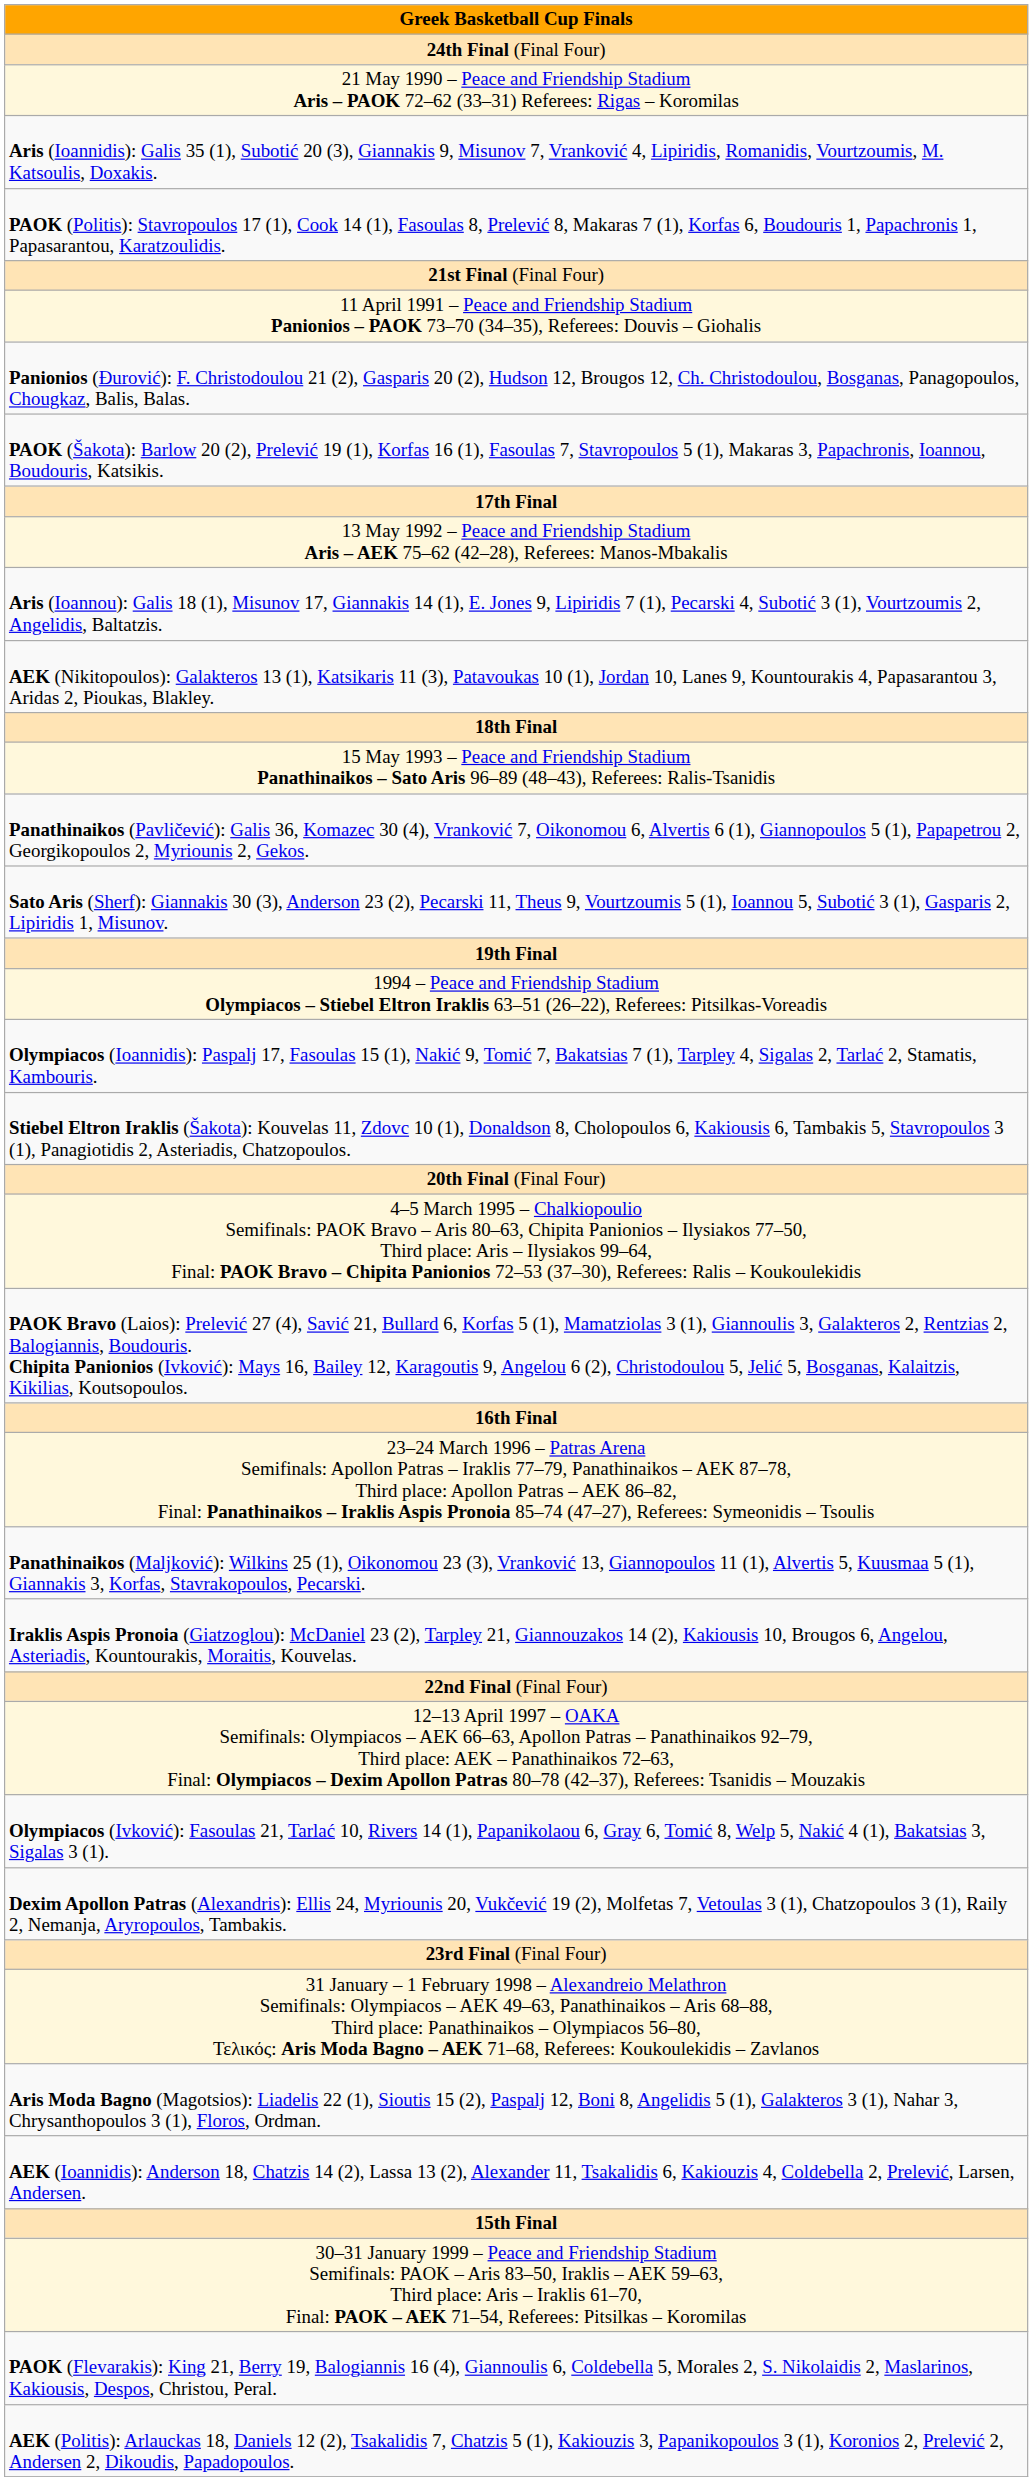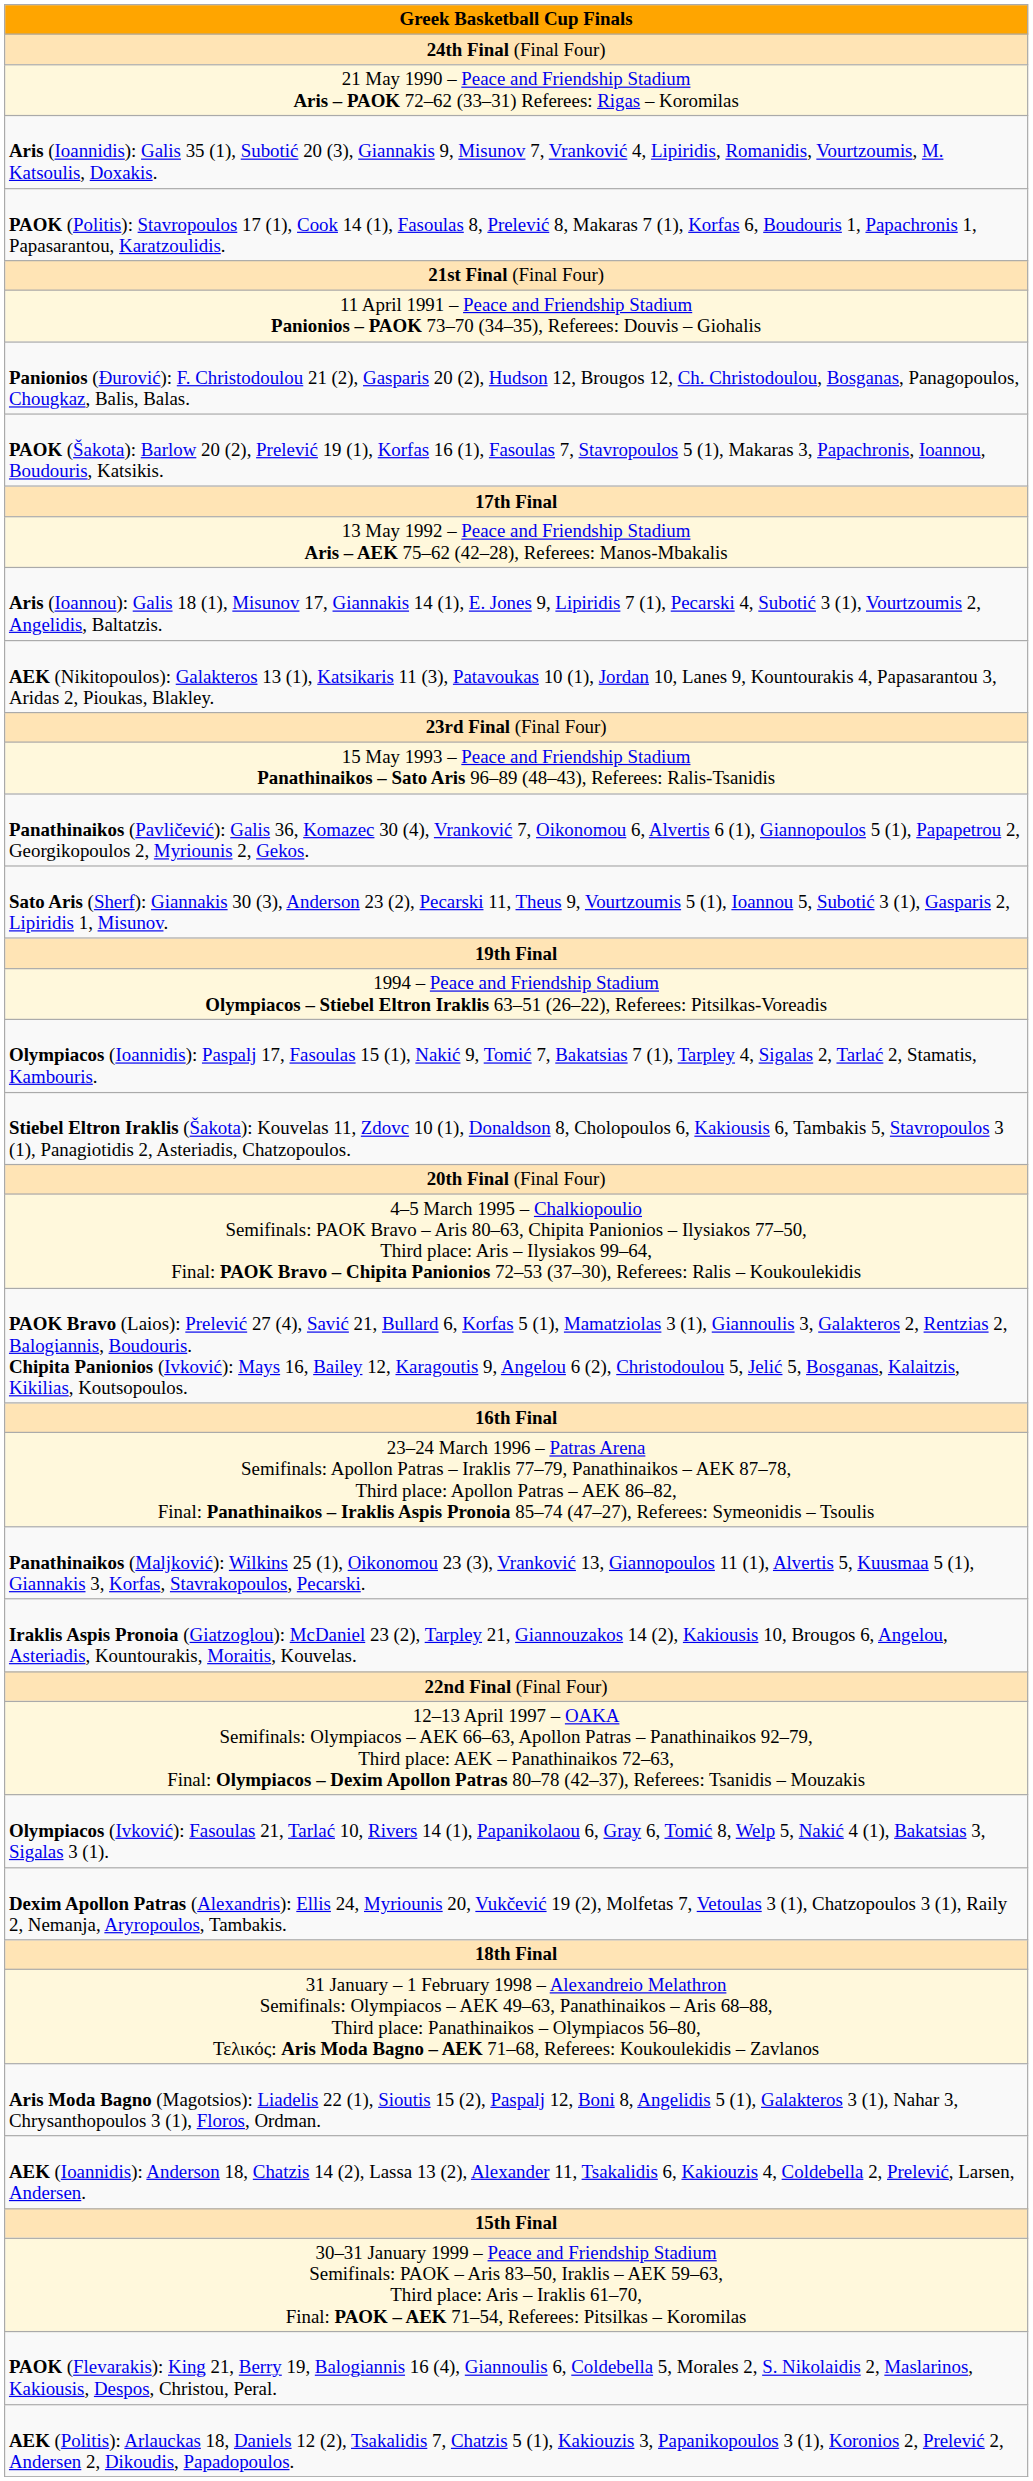(516, 727) 18th Final -> (516, 727) 23rd Final (Final Four)
(516, 1954) 23rd Final (Final Four) -> (516, 1954) 18th Final
